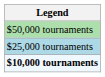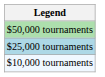(52, 62) bold -> (50, 62) normal
